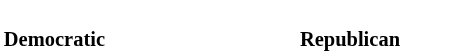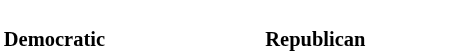columns swapped: (203, 11) <-> (350, 11)
